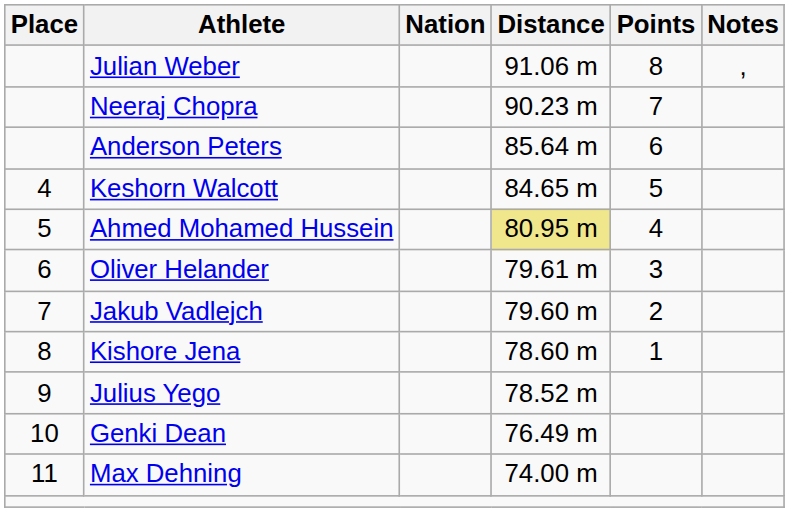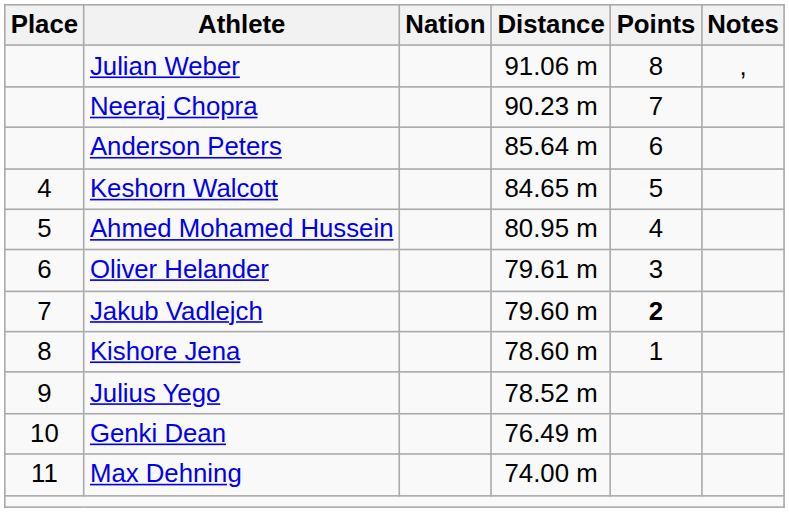(551, 229) khaki background -> (551, 229) no background
(656, 310) normal -> (656, 310) bold
